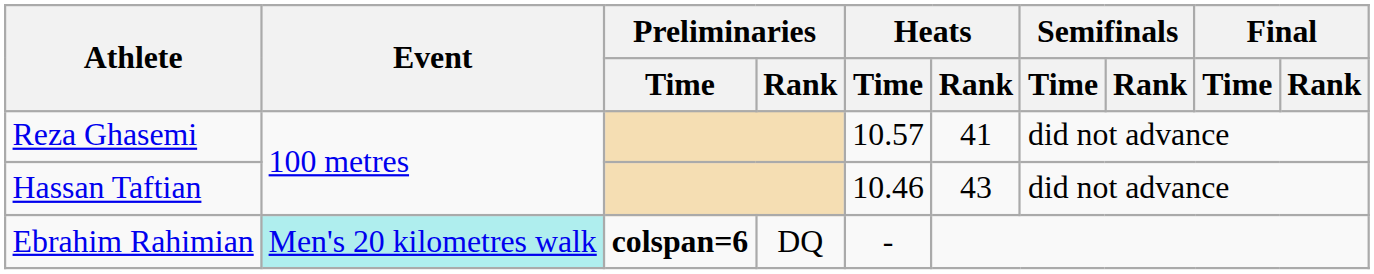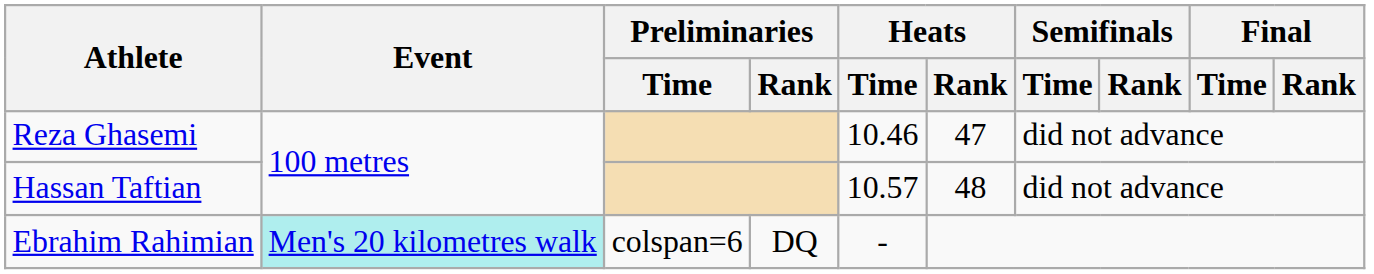(888, 136) 10.57 -> (883, 136) 10.46
(976, 136) 41 -> (970, 136) 47
(888, 188) 10.46 -> (883, 188) 10.57
(976, 188) 43 -> (970, 188) 48
(680, 241) bold -> (677, 241) normal
